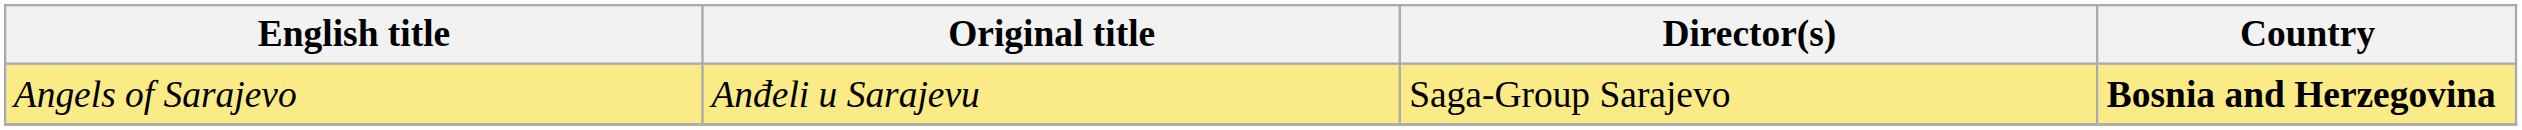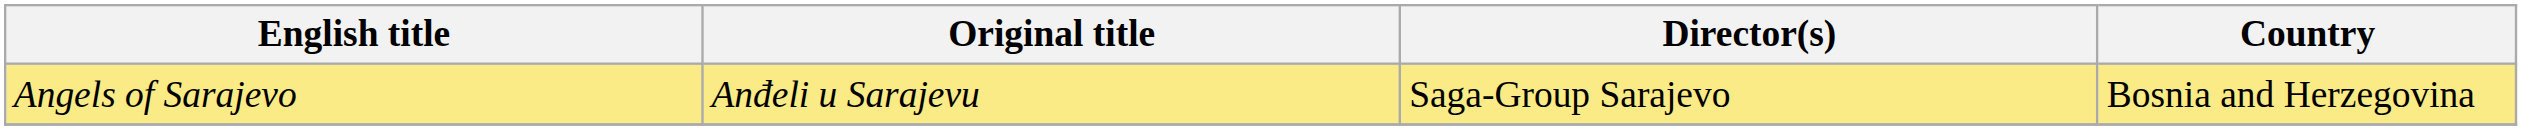(2301, 93) bold -> (2291, 93) normal
